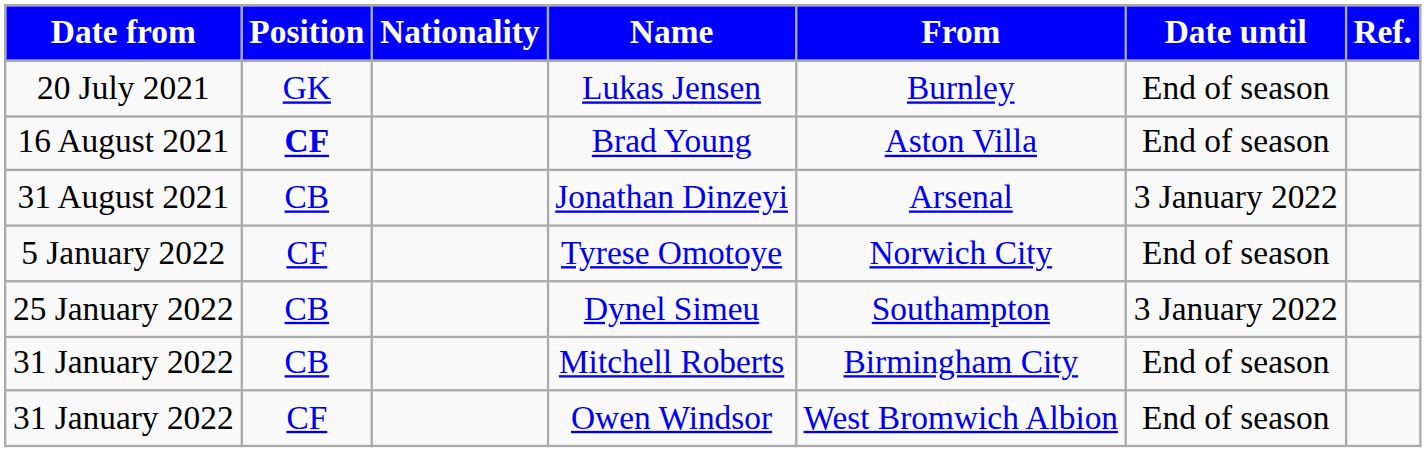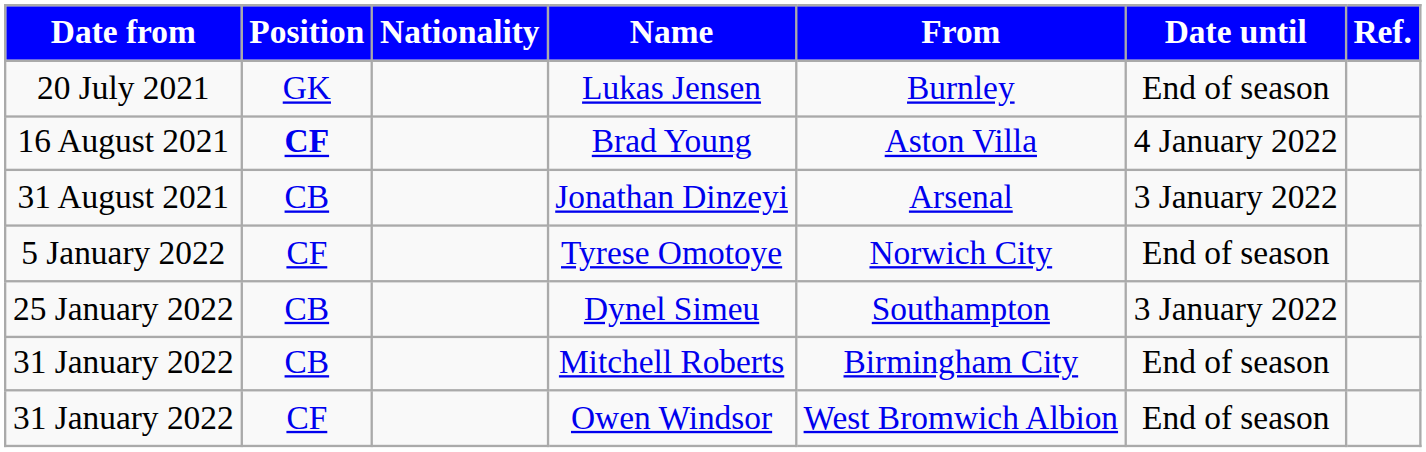(1236, 142) End of season -> (1236, 142) 4 January 2022
